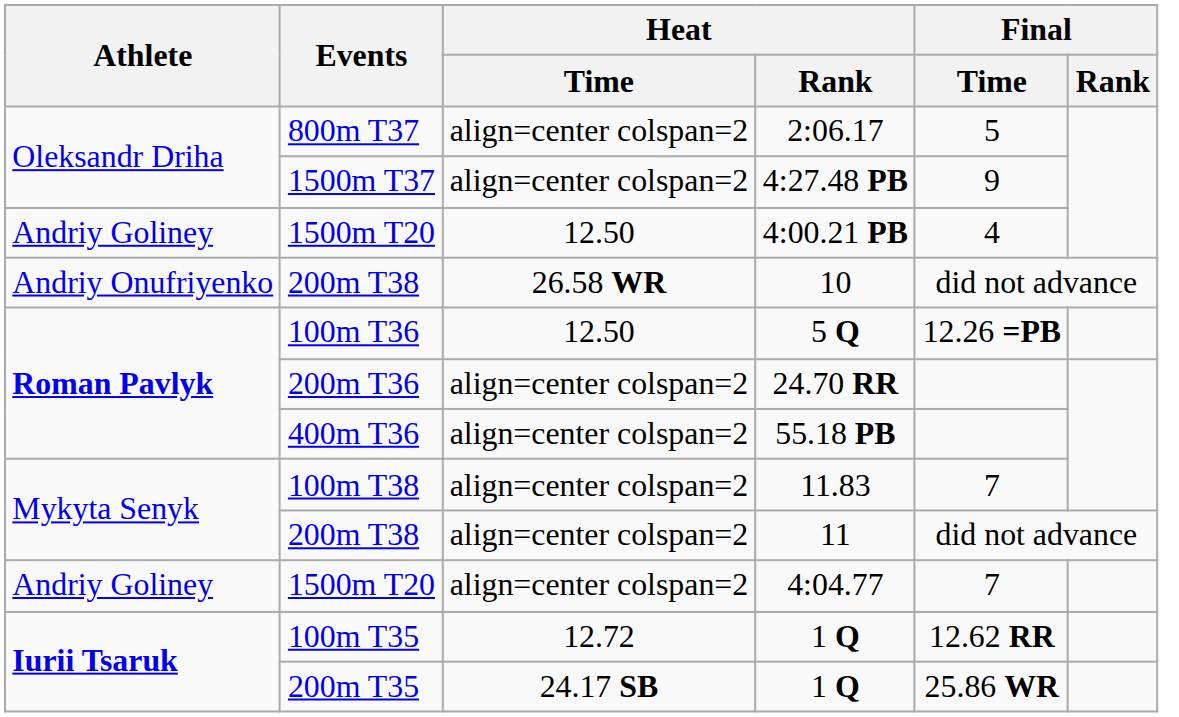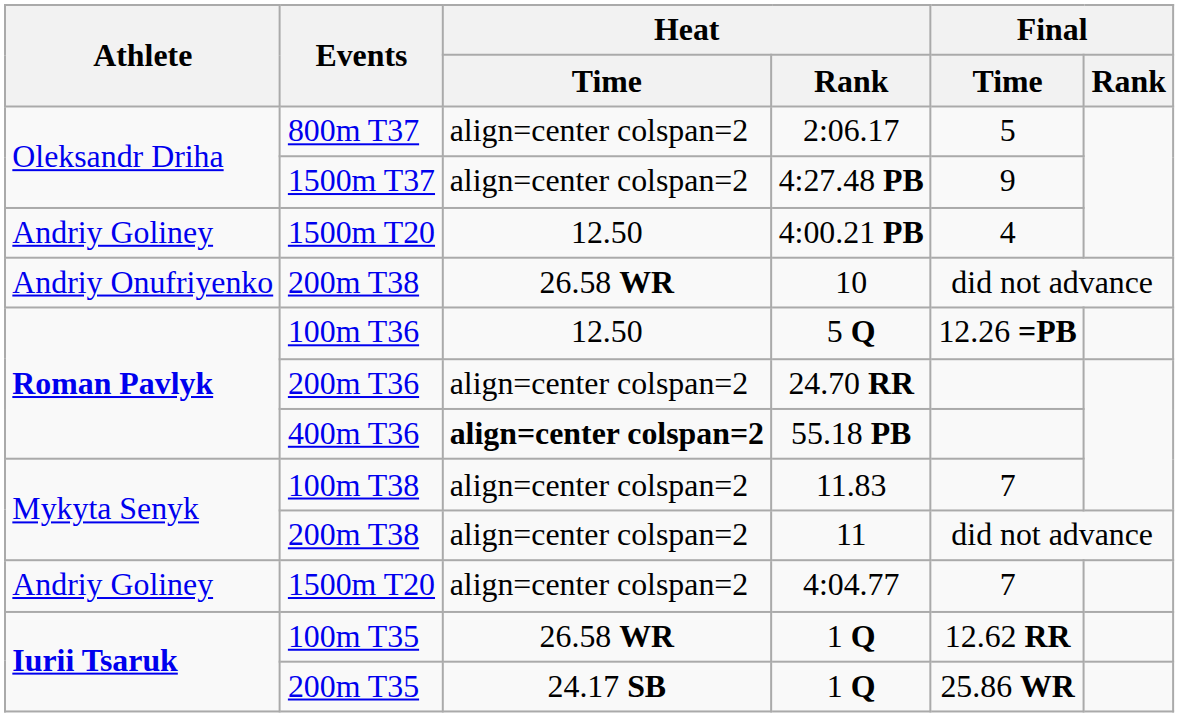(599, 433) normal -> (607, 433) bold
(599, 635) 12.72 -> (607, 635) 26.58 WR
